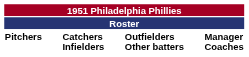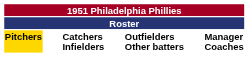(23, 36) no background -> (23, 36) gold background
